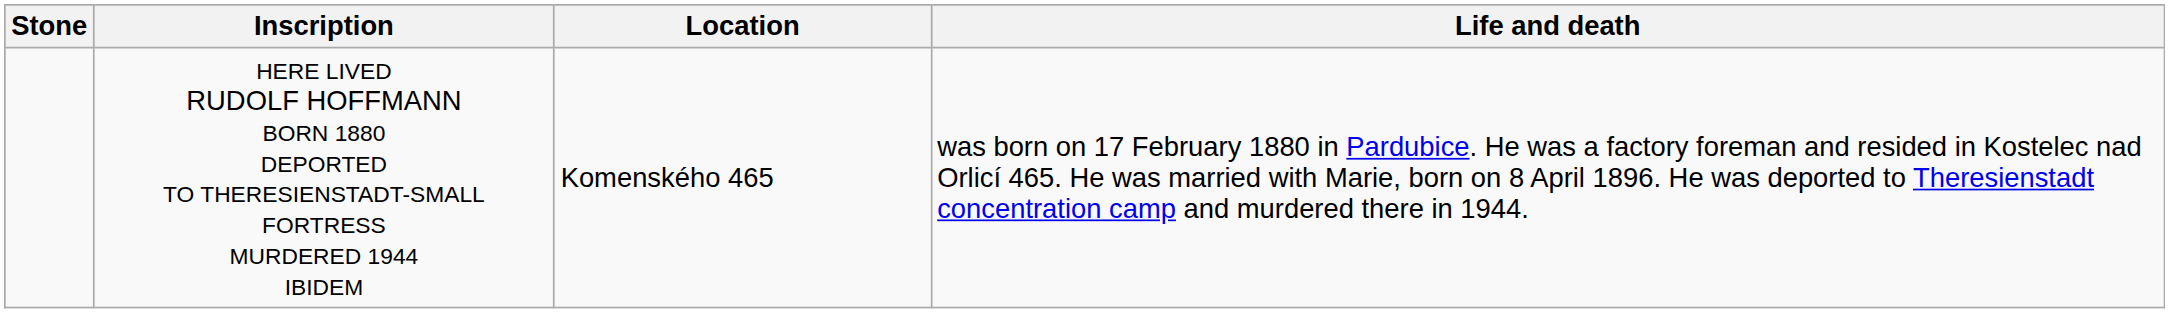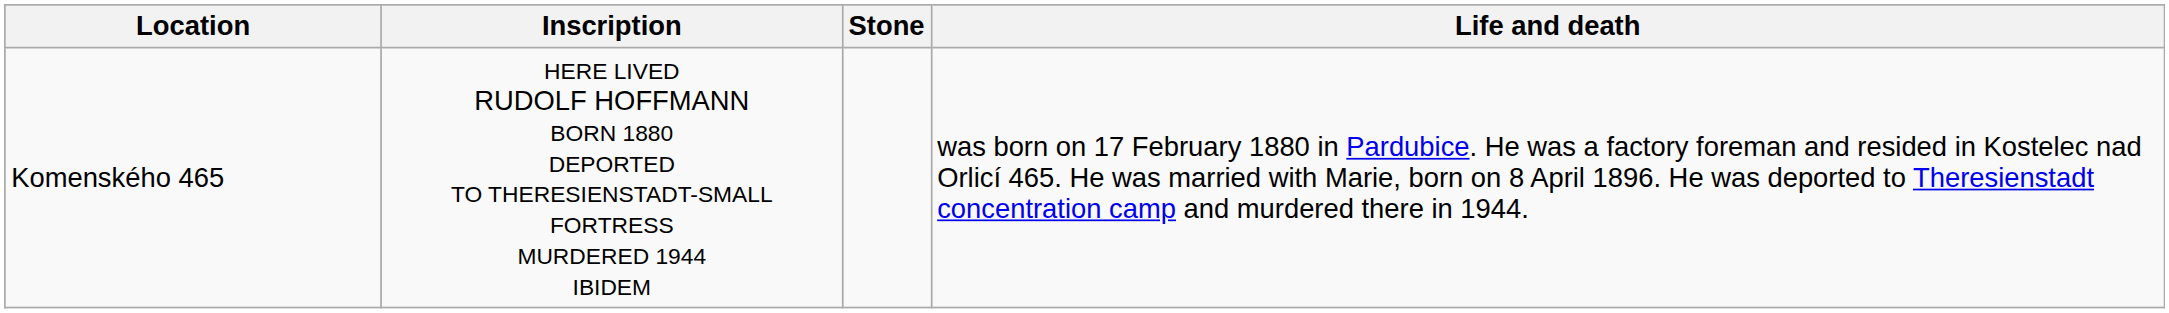columns swapped: (49, 26) <-> (743, 26)
